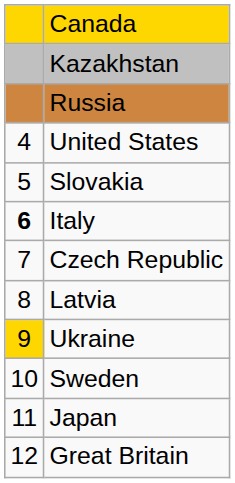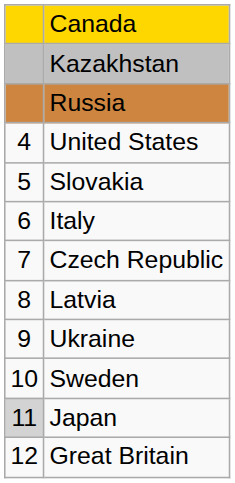(24, 220) bold -> (24, 220) normal
(24, 338) gold background -> (24, 338) no background
(24, 417) no background -> (24, 417) lightgrey background
